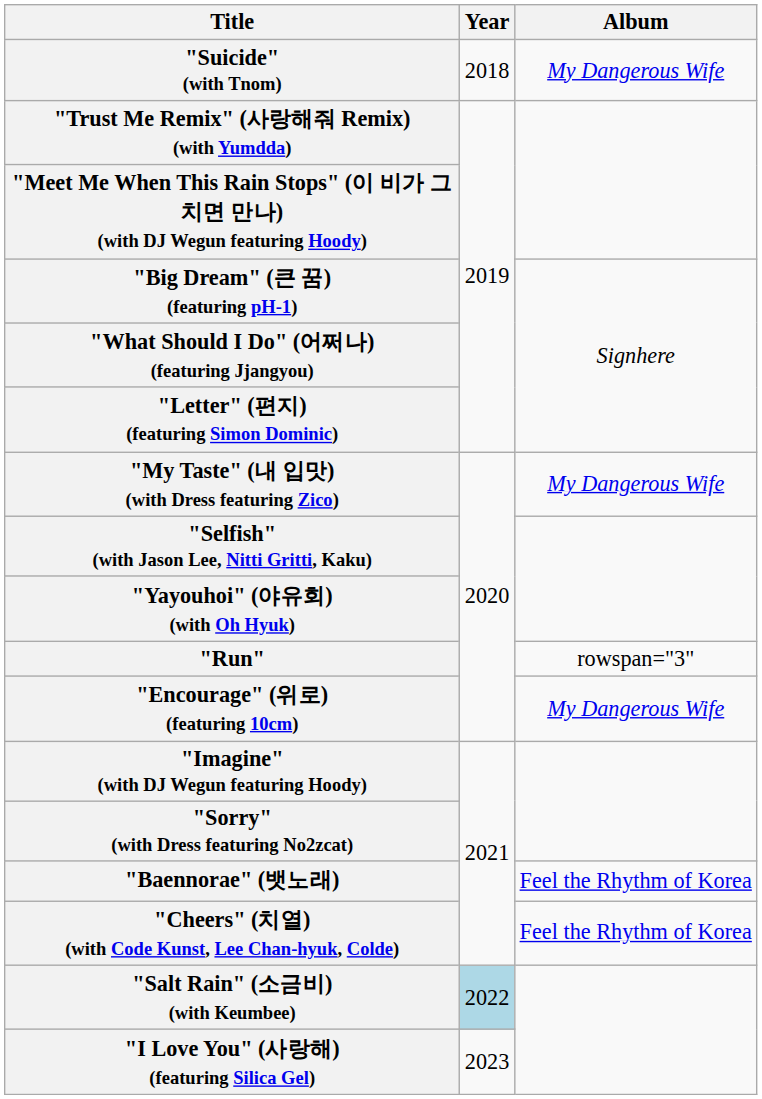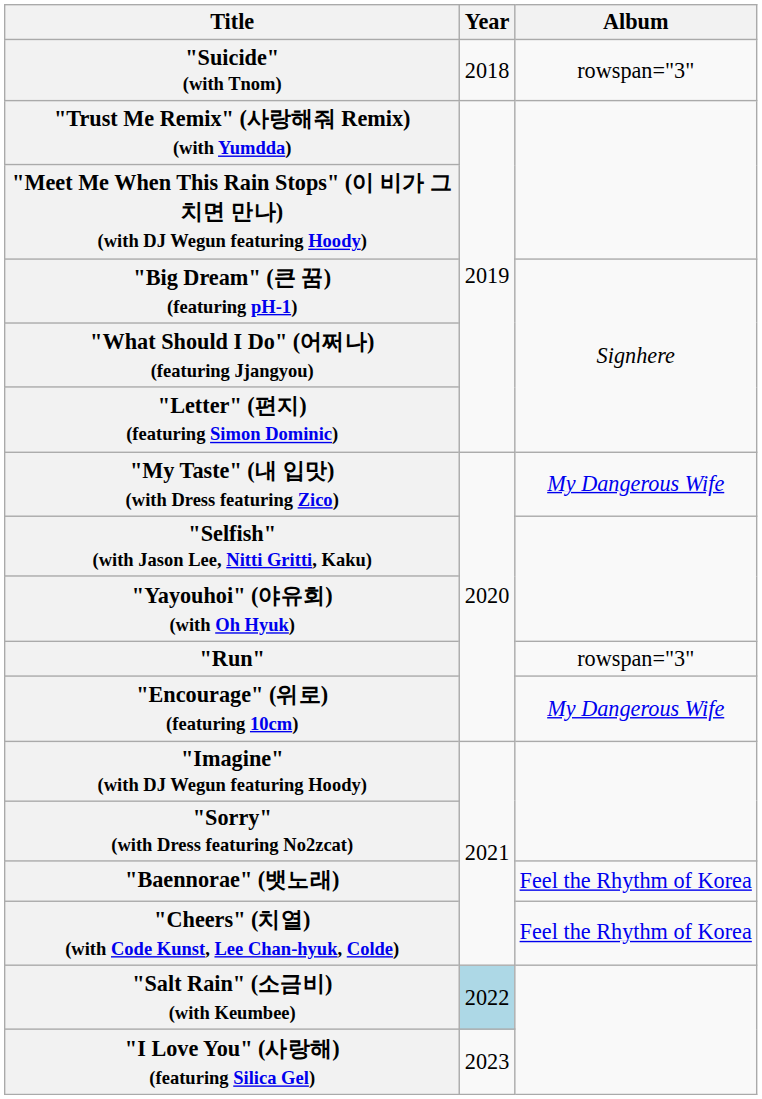(636, 69) My Dangerous Wife -> (636, 69) rowspan="3"
